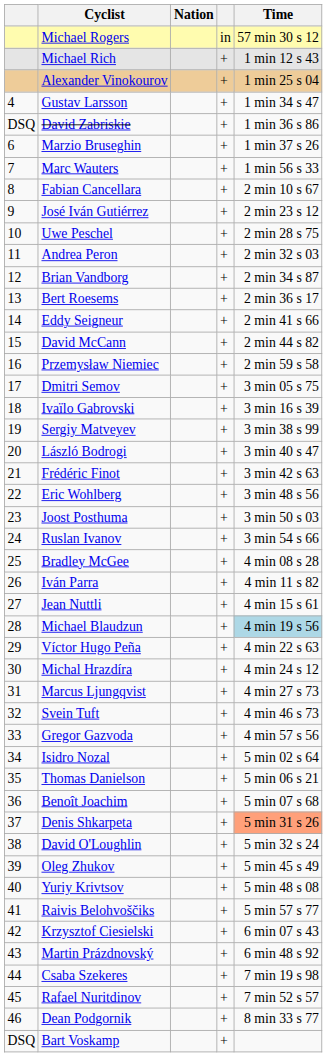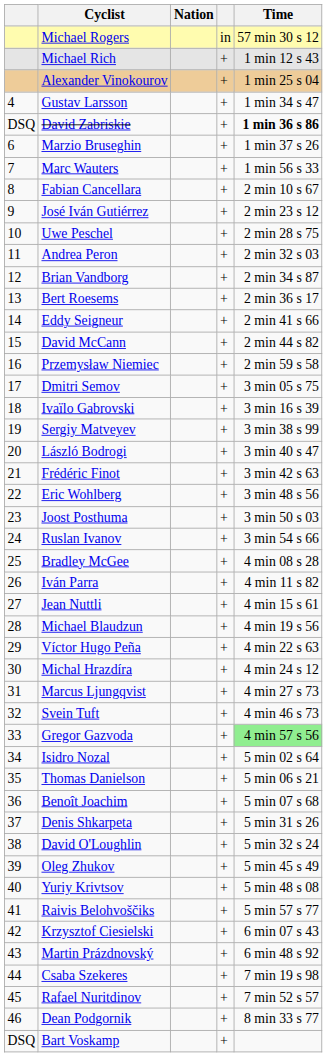(281, 124) normal -> (281, 124) bold
(281, 626) lightblue background -> (281, 626) no background
(281, 735) no background -> (281, 735) lightgreen background
(281, 822) lightsalmon background -> (281, 822) no background
